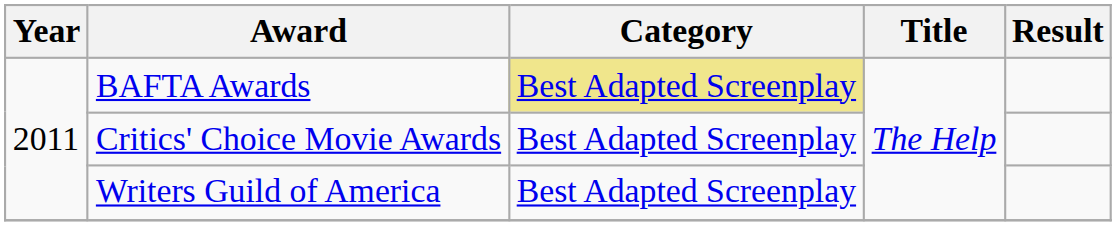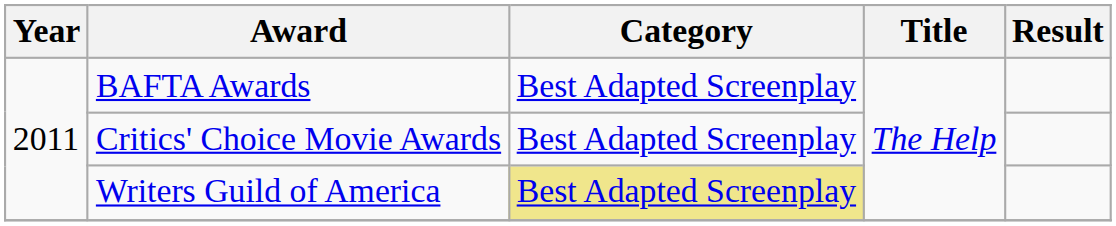(686, 84) khaki background -> (686, 84) no background
(686, 191) no background -> (686, 191) khaki background
